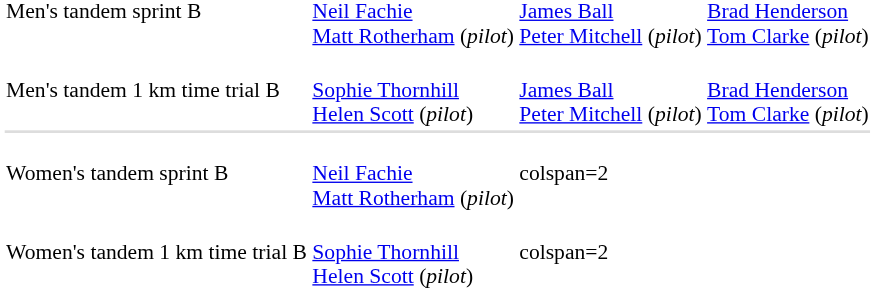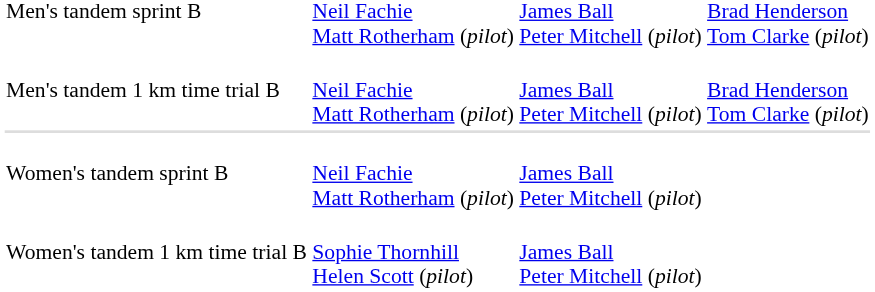(393, 101) Sophie Thornhill Helen Scott (pilot) -> (413, 101) Neil Fachie Matt Rotherham (pilot)
(564, 173) colspan=2 -> (611, 185) James Ball Peter Mitchell (pilot)
(564, 251) colspan=2 -> (611, 263) James Ball Peter Mitchell (pilot)
